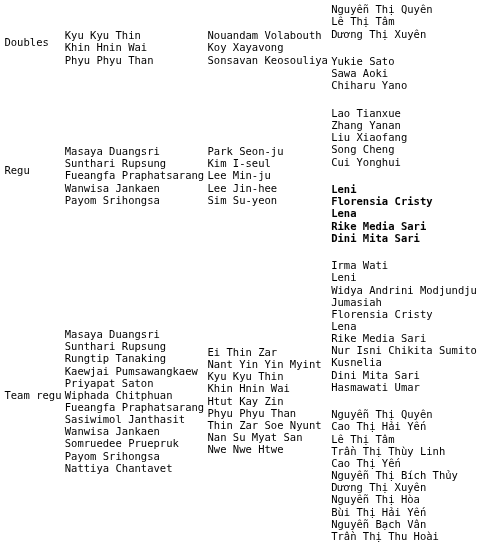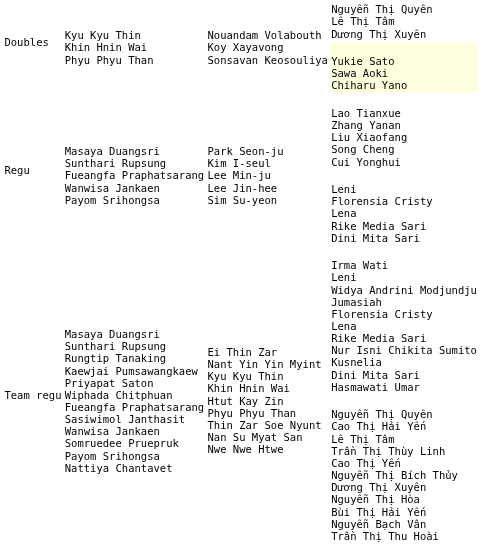(369, 74) no background -> (369, 74) lightyellow background
(382, 214) bold -> (382, 214) normal
